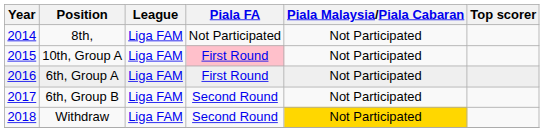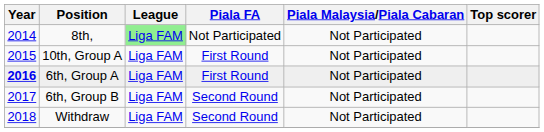(156, 35) no background -> (156, 35) lightgreen background
(235, 55) pink background -> (235, 55) no background
(22, 76) normal -> (22, 76) bold
(376, 117) gold background -> (376, 117) no background
